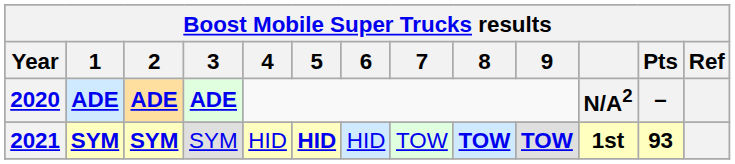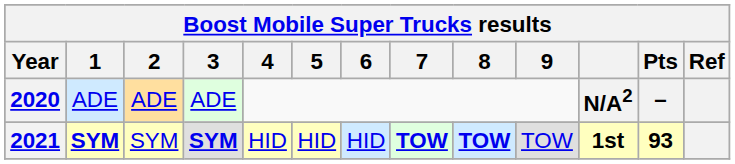(95, 100) bold -> (95, 100) normal
(154, 100) bold -> (154, 100) normal
(213, 100) bold -> (213, 100) normal
(154, 140) bold -> (154, 140) normal
(213, 140) normal -> (213, 140) bold
(317, 140) bold -> (317, 140) normal
(422, 140) normal -> (422, 140) bold
(547, 140) bold -> (547, 140) normal
